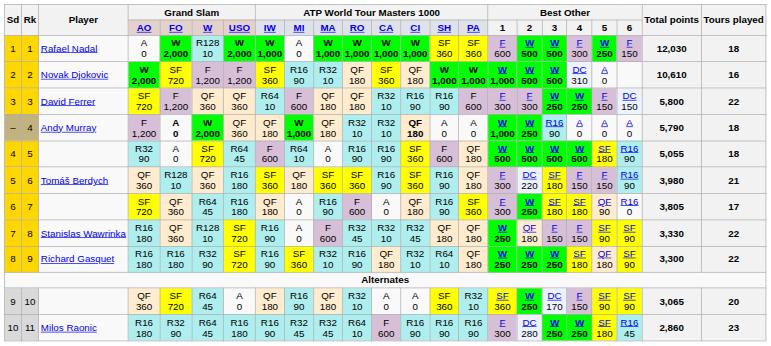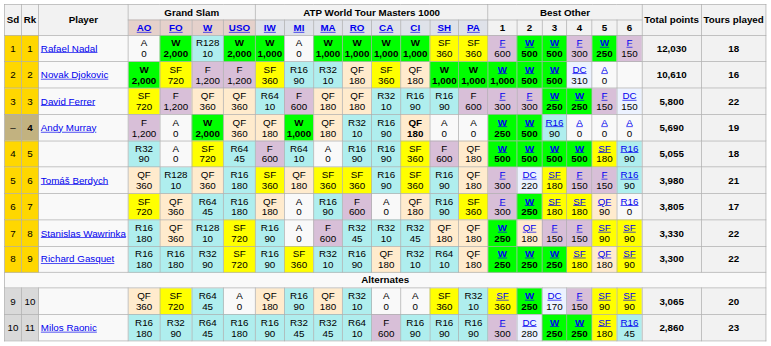(30, 128) normal -> (30, 128) bold
(176, 128) bold -> (176, 128) normal
(386, 128) R32 10 -> (386, 128) R16 90
(502, 128) W 1,000 -> (502, 128) W 250
(530, 128) W 250 -> (530, 128) W 500
(672, 128) 5,790 -> (672, 128) 5,690
(734, 128) 18 -> (734, 128) 19
